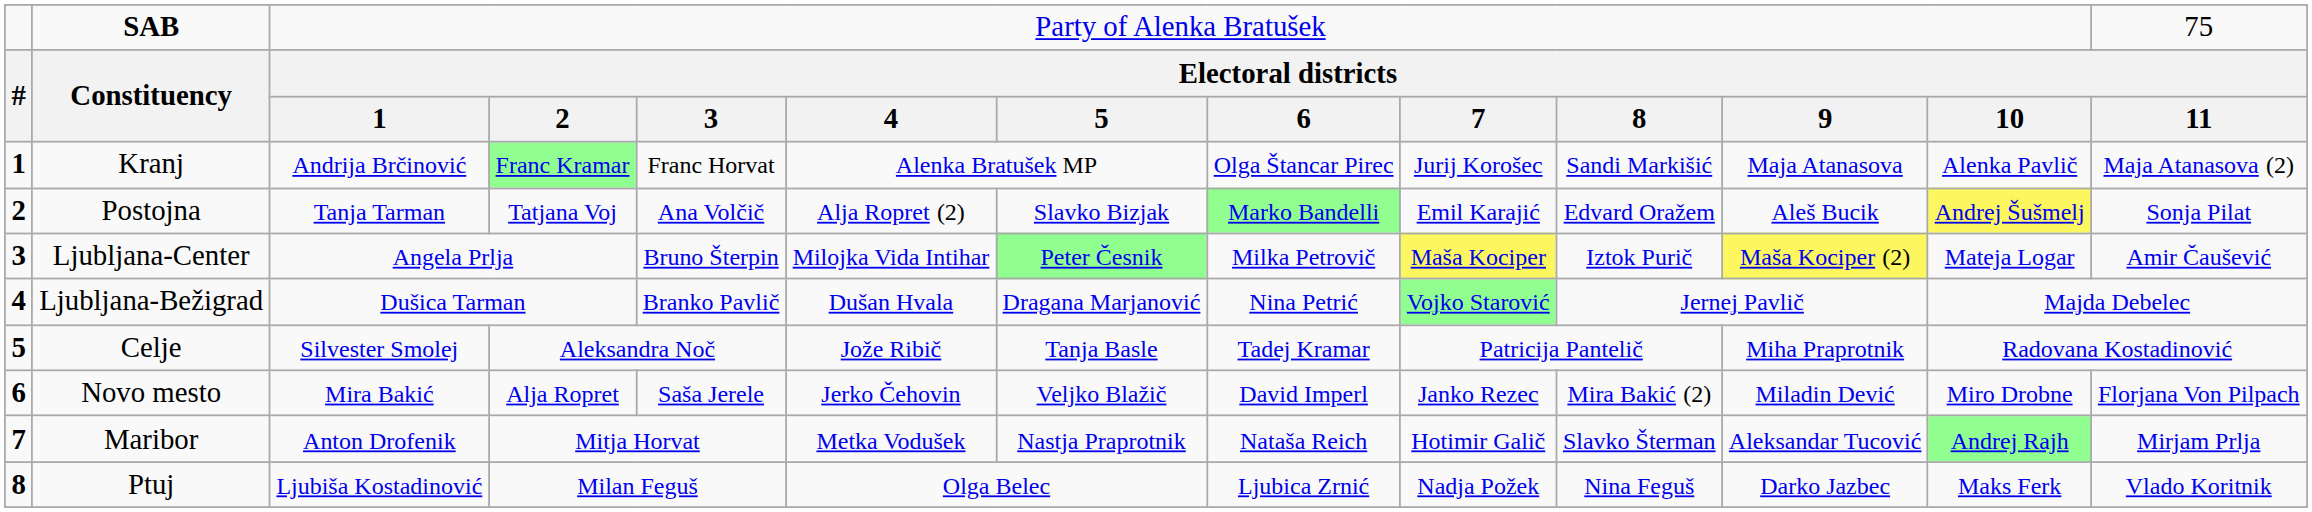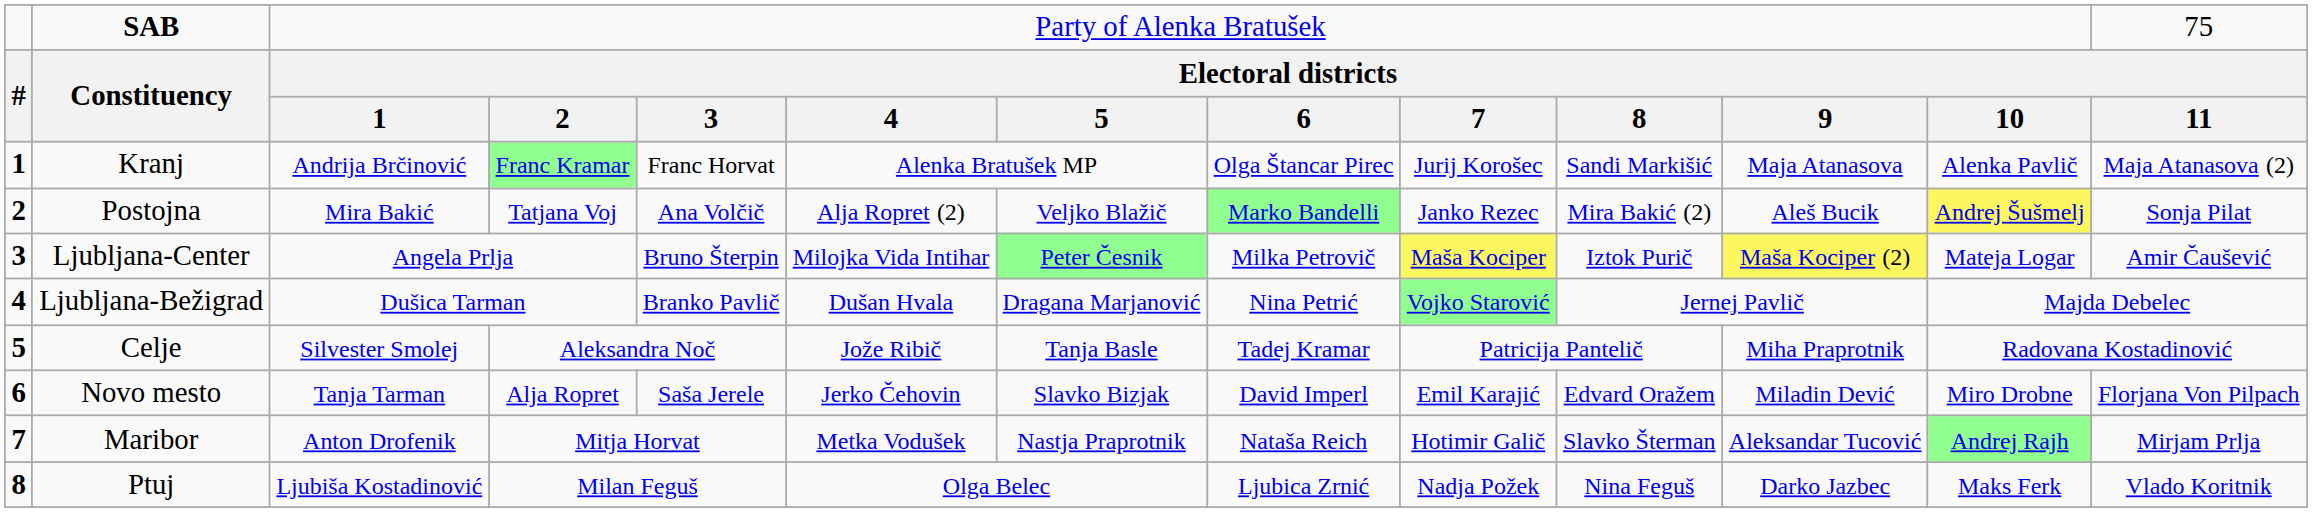(379, 210) Tanja Tarman -> (379, 210) Mira Bakić
(1101, 210) Slavko Bizjak -> (1101, 210) Veljko Blažič
(1478, 210) Emil Karajić -> (1478, 211) Janko Rezec
(1639, 210) Edvard Oražem -> (1639, 210) Mira Bakić (2)
(379, 392) Mira Bakić -> (379, 392) Tanja Tarman
(1101, 392) Veljko Blažič -> (1101, 392) Slavko Bizjak
(1478, 394) Janko Rezec -> (1478, 392) Emil Karajić
(1639, 392) Mira Bakić (2) -> (1639, 392) Edvard Oražem
